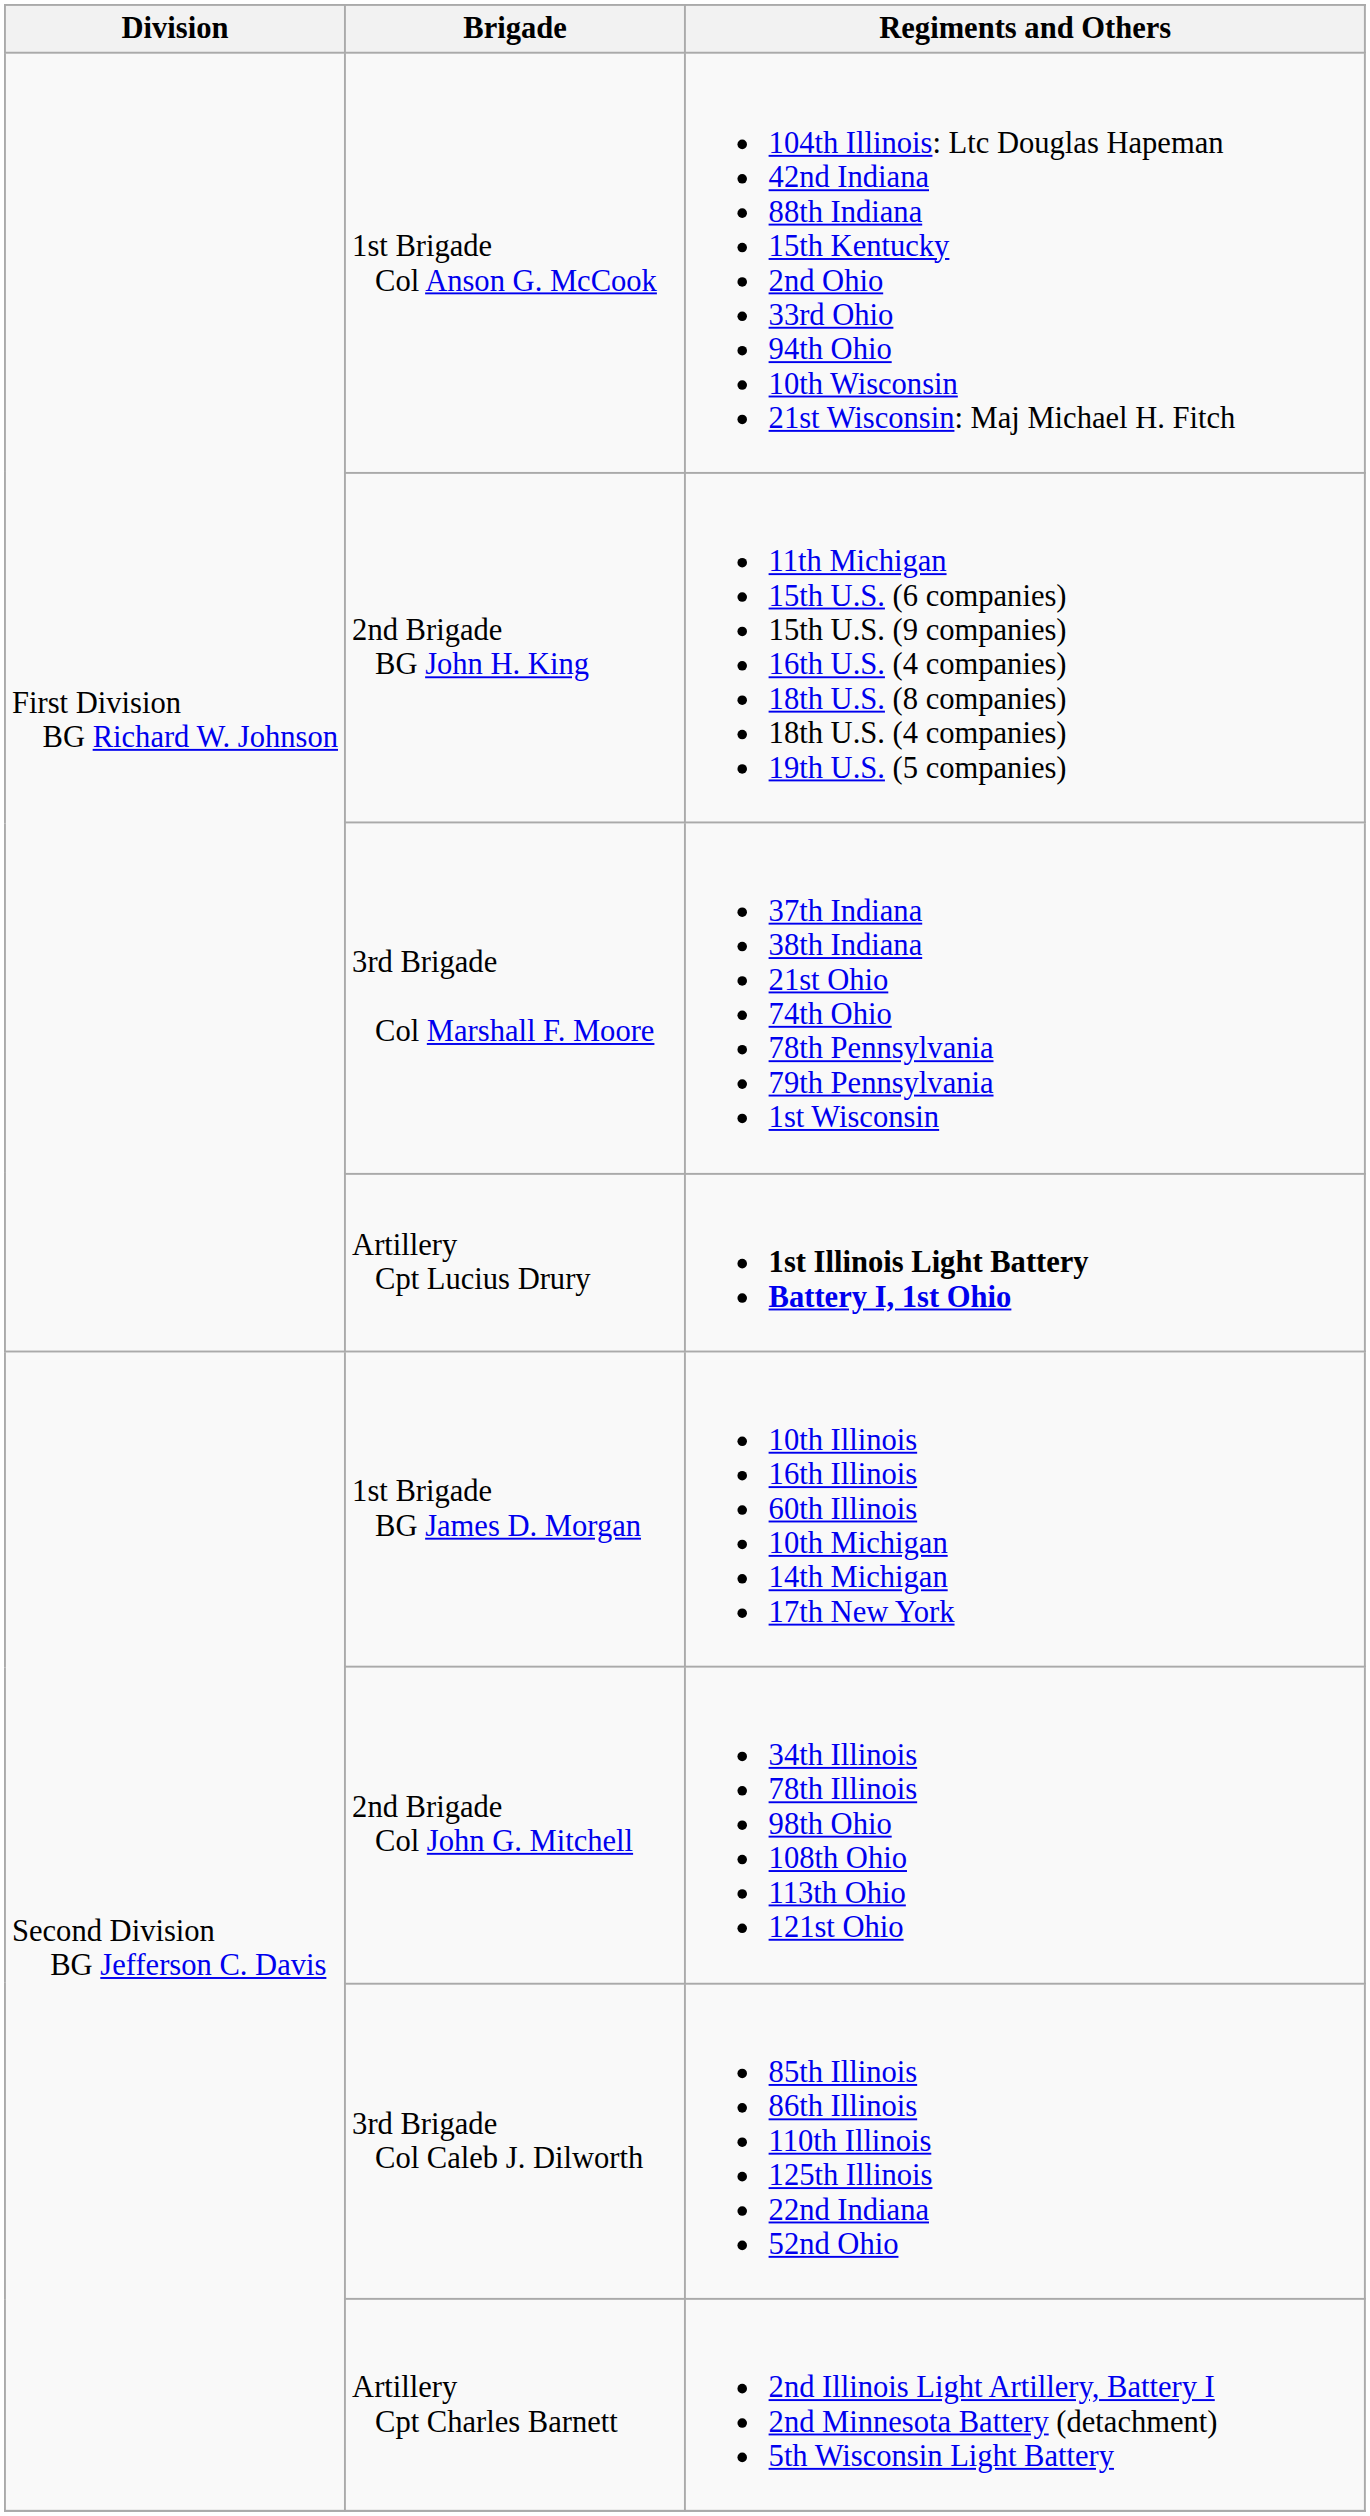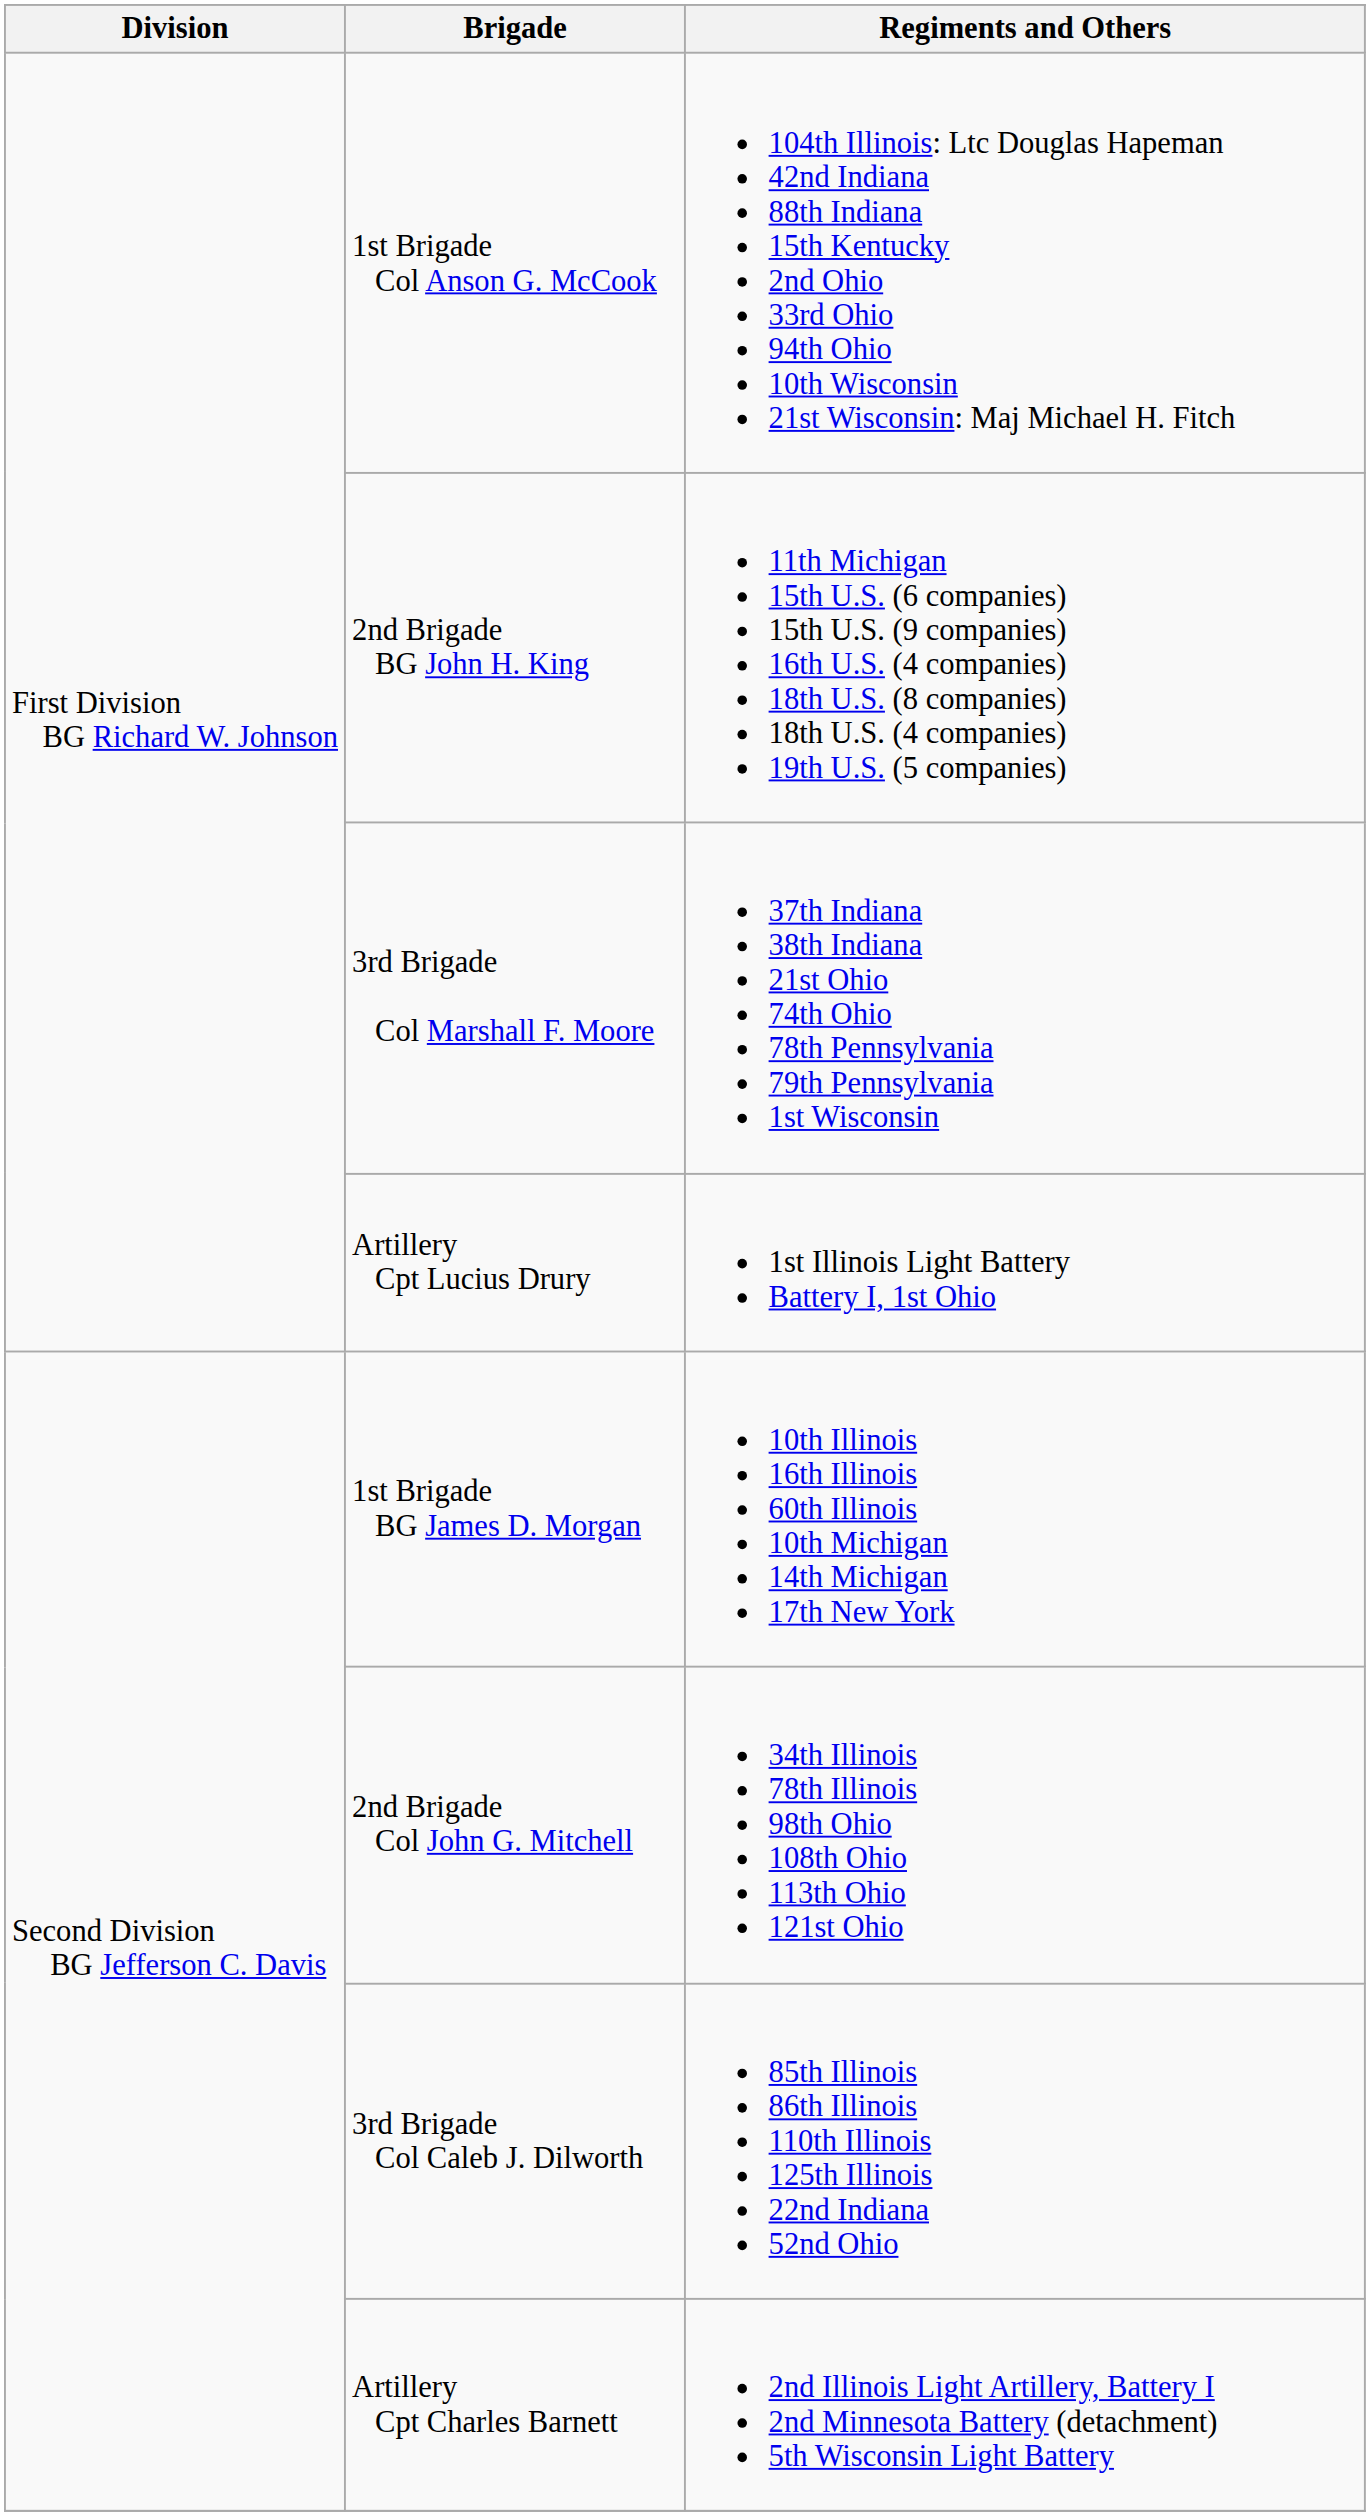(1025, 1279) bold -> (1025, 1279) normal
